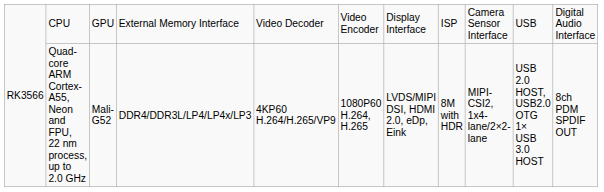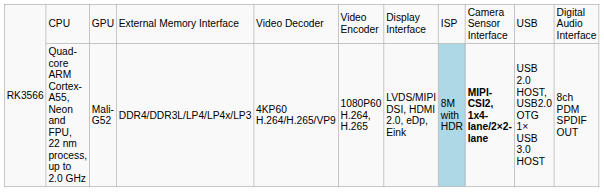(452, 115) no background -> (452, 115) lightblue background
(489, 115) normal -> (490, 115) bold
